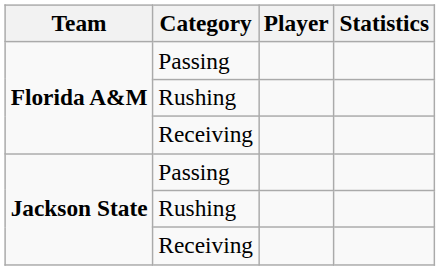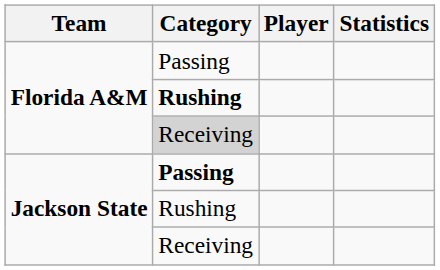(197, 97) normal -> (200, 97) bold
(206, 134) no background -> (206, 134) lightgrey background
(194, 171) normal -> (196, 171) bold
